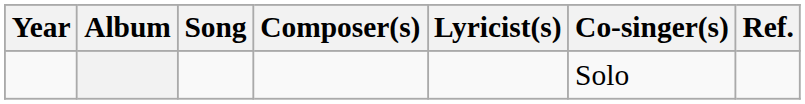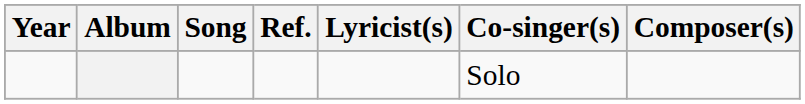columns swapped: (340, 27) <-> (768, 27)
